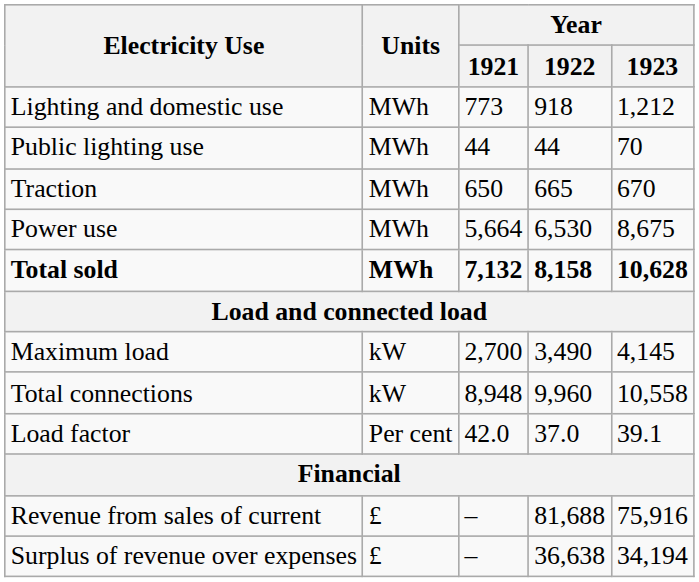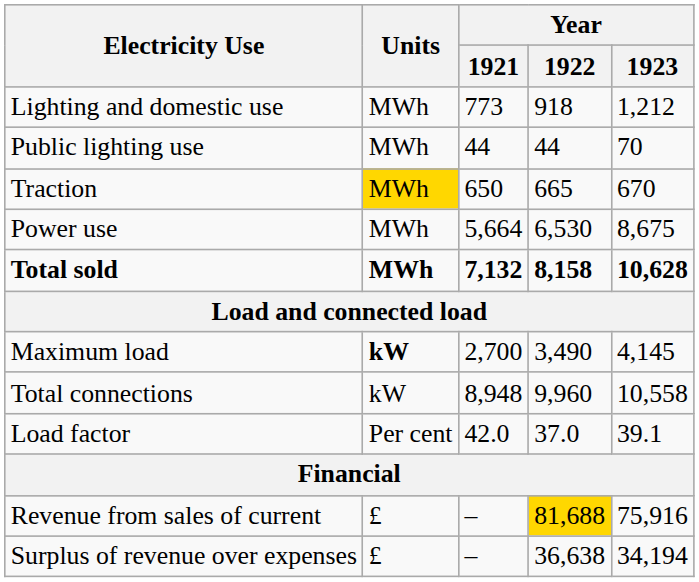(399, 188) no background -> (399, 188) gold background
(387, 351) normal -> (389, 351) bold
(570, 515) no background -> (570, 515) gold background
